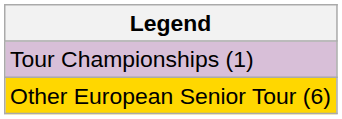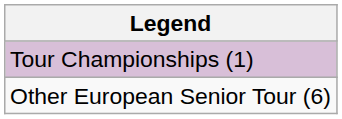(171, 96) gold background -> (171, 96) no background
